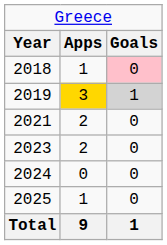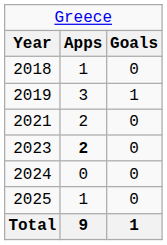(134, 70) pink background -> (134, 70) no background
(83, 96) gold background -> (83, 96) no background
(134, 96) lightgrey background -> (134, 96) no background
(83, 148) normal -> (83, 148) bold
